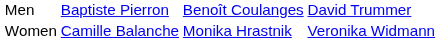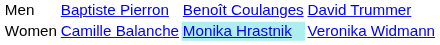(237, 31) no background -> (237, 31) paleturquoise background
